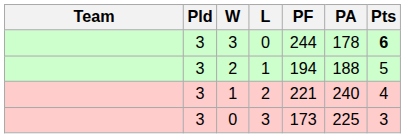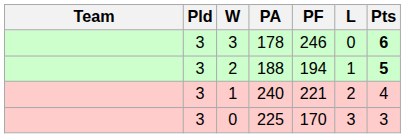columns swapped: (265, 17) <-> (346, 17)
(303, 42) 244 -> (313, 42) 246
(384, 68) normal -> (384, 68) bold
(303, 119) 173 -> (313, 119) 170
